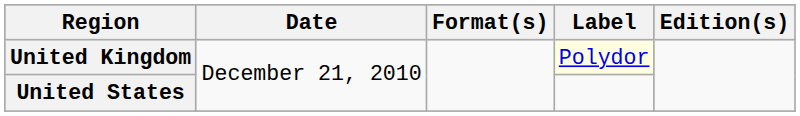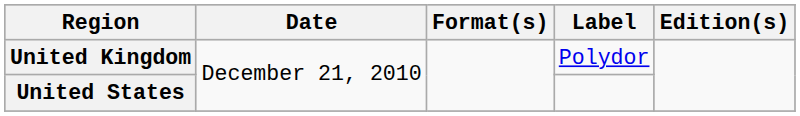(604, 58) lightyellow background -> (604, 58) no background
